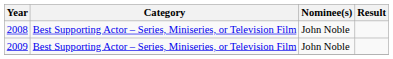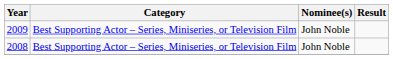rows swapped: (17, 29) <-> (17, 46)
